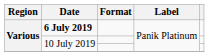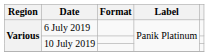(68, 28) bold -> (67, 28) normal
